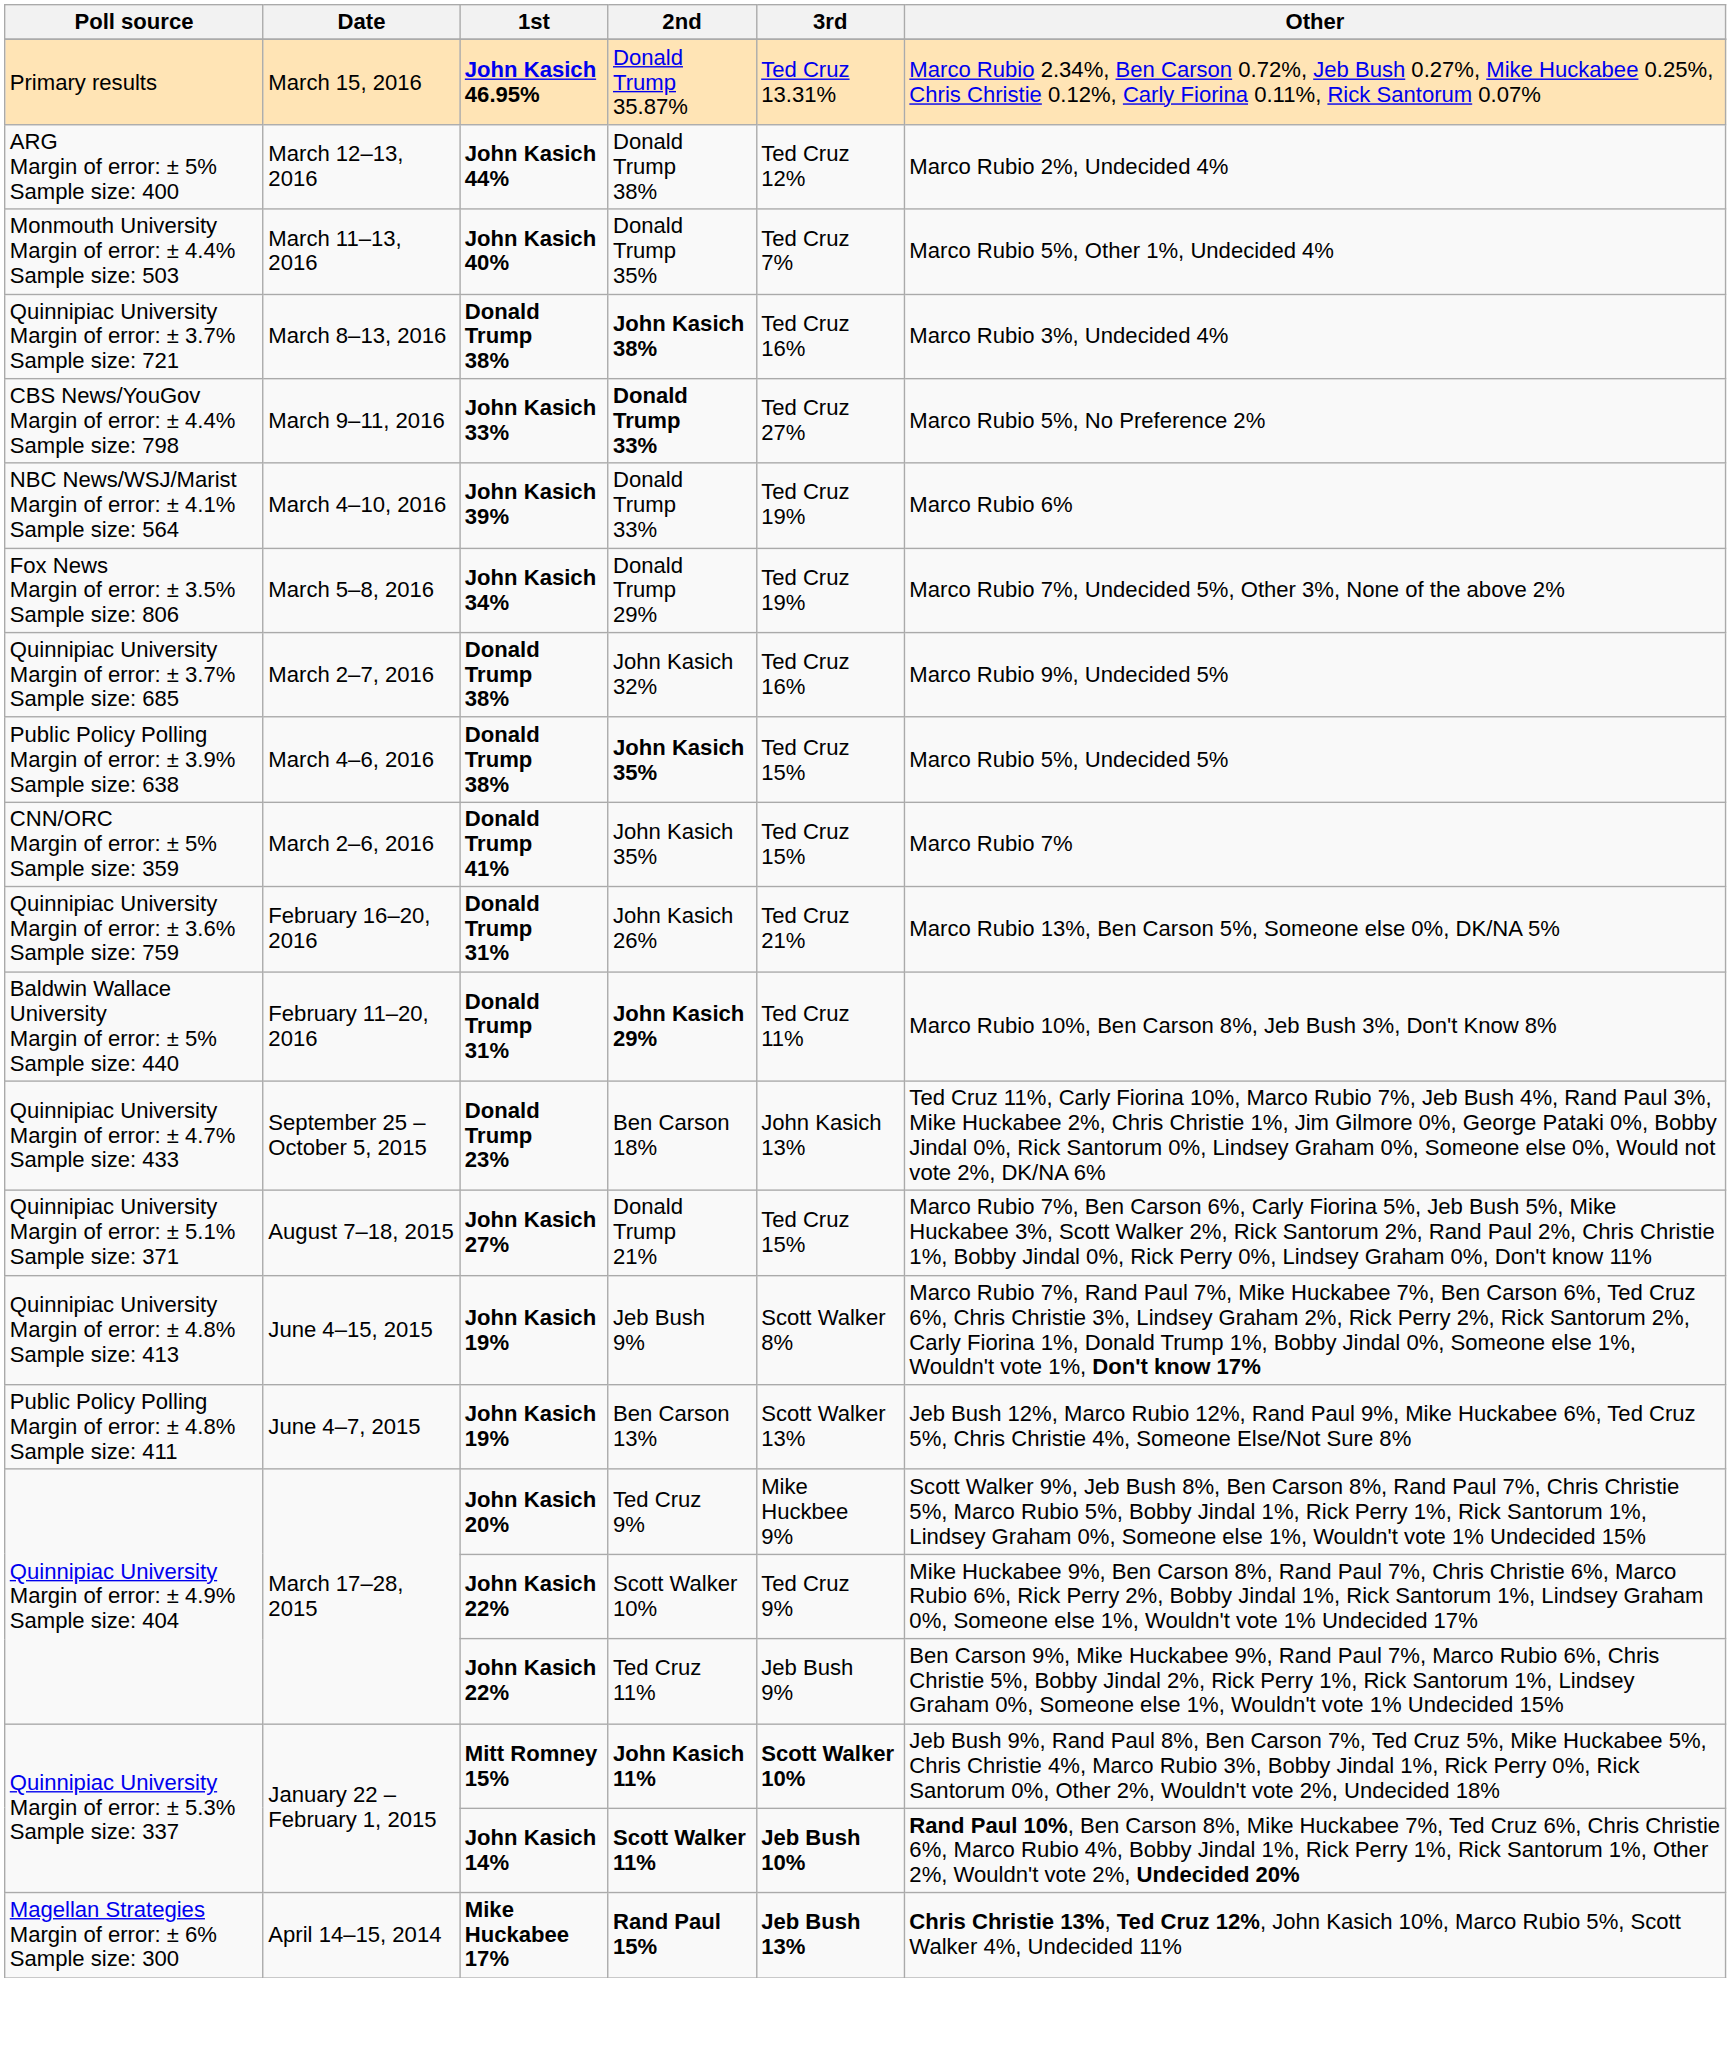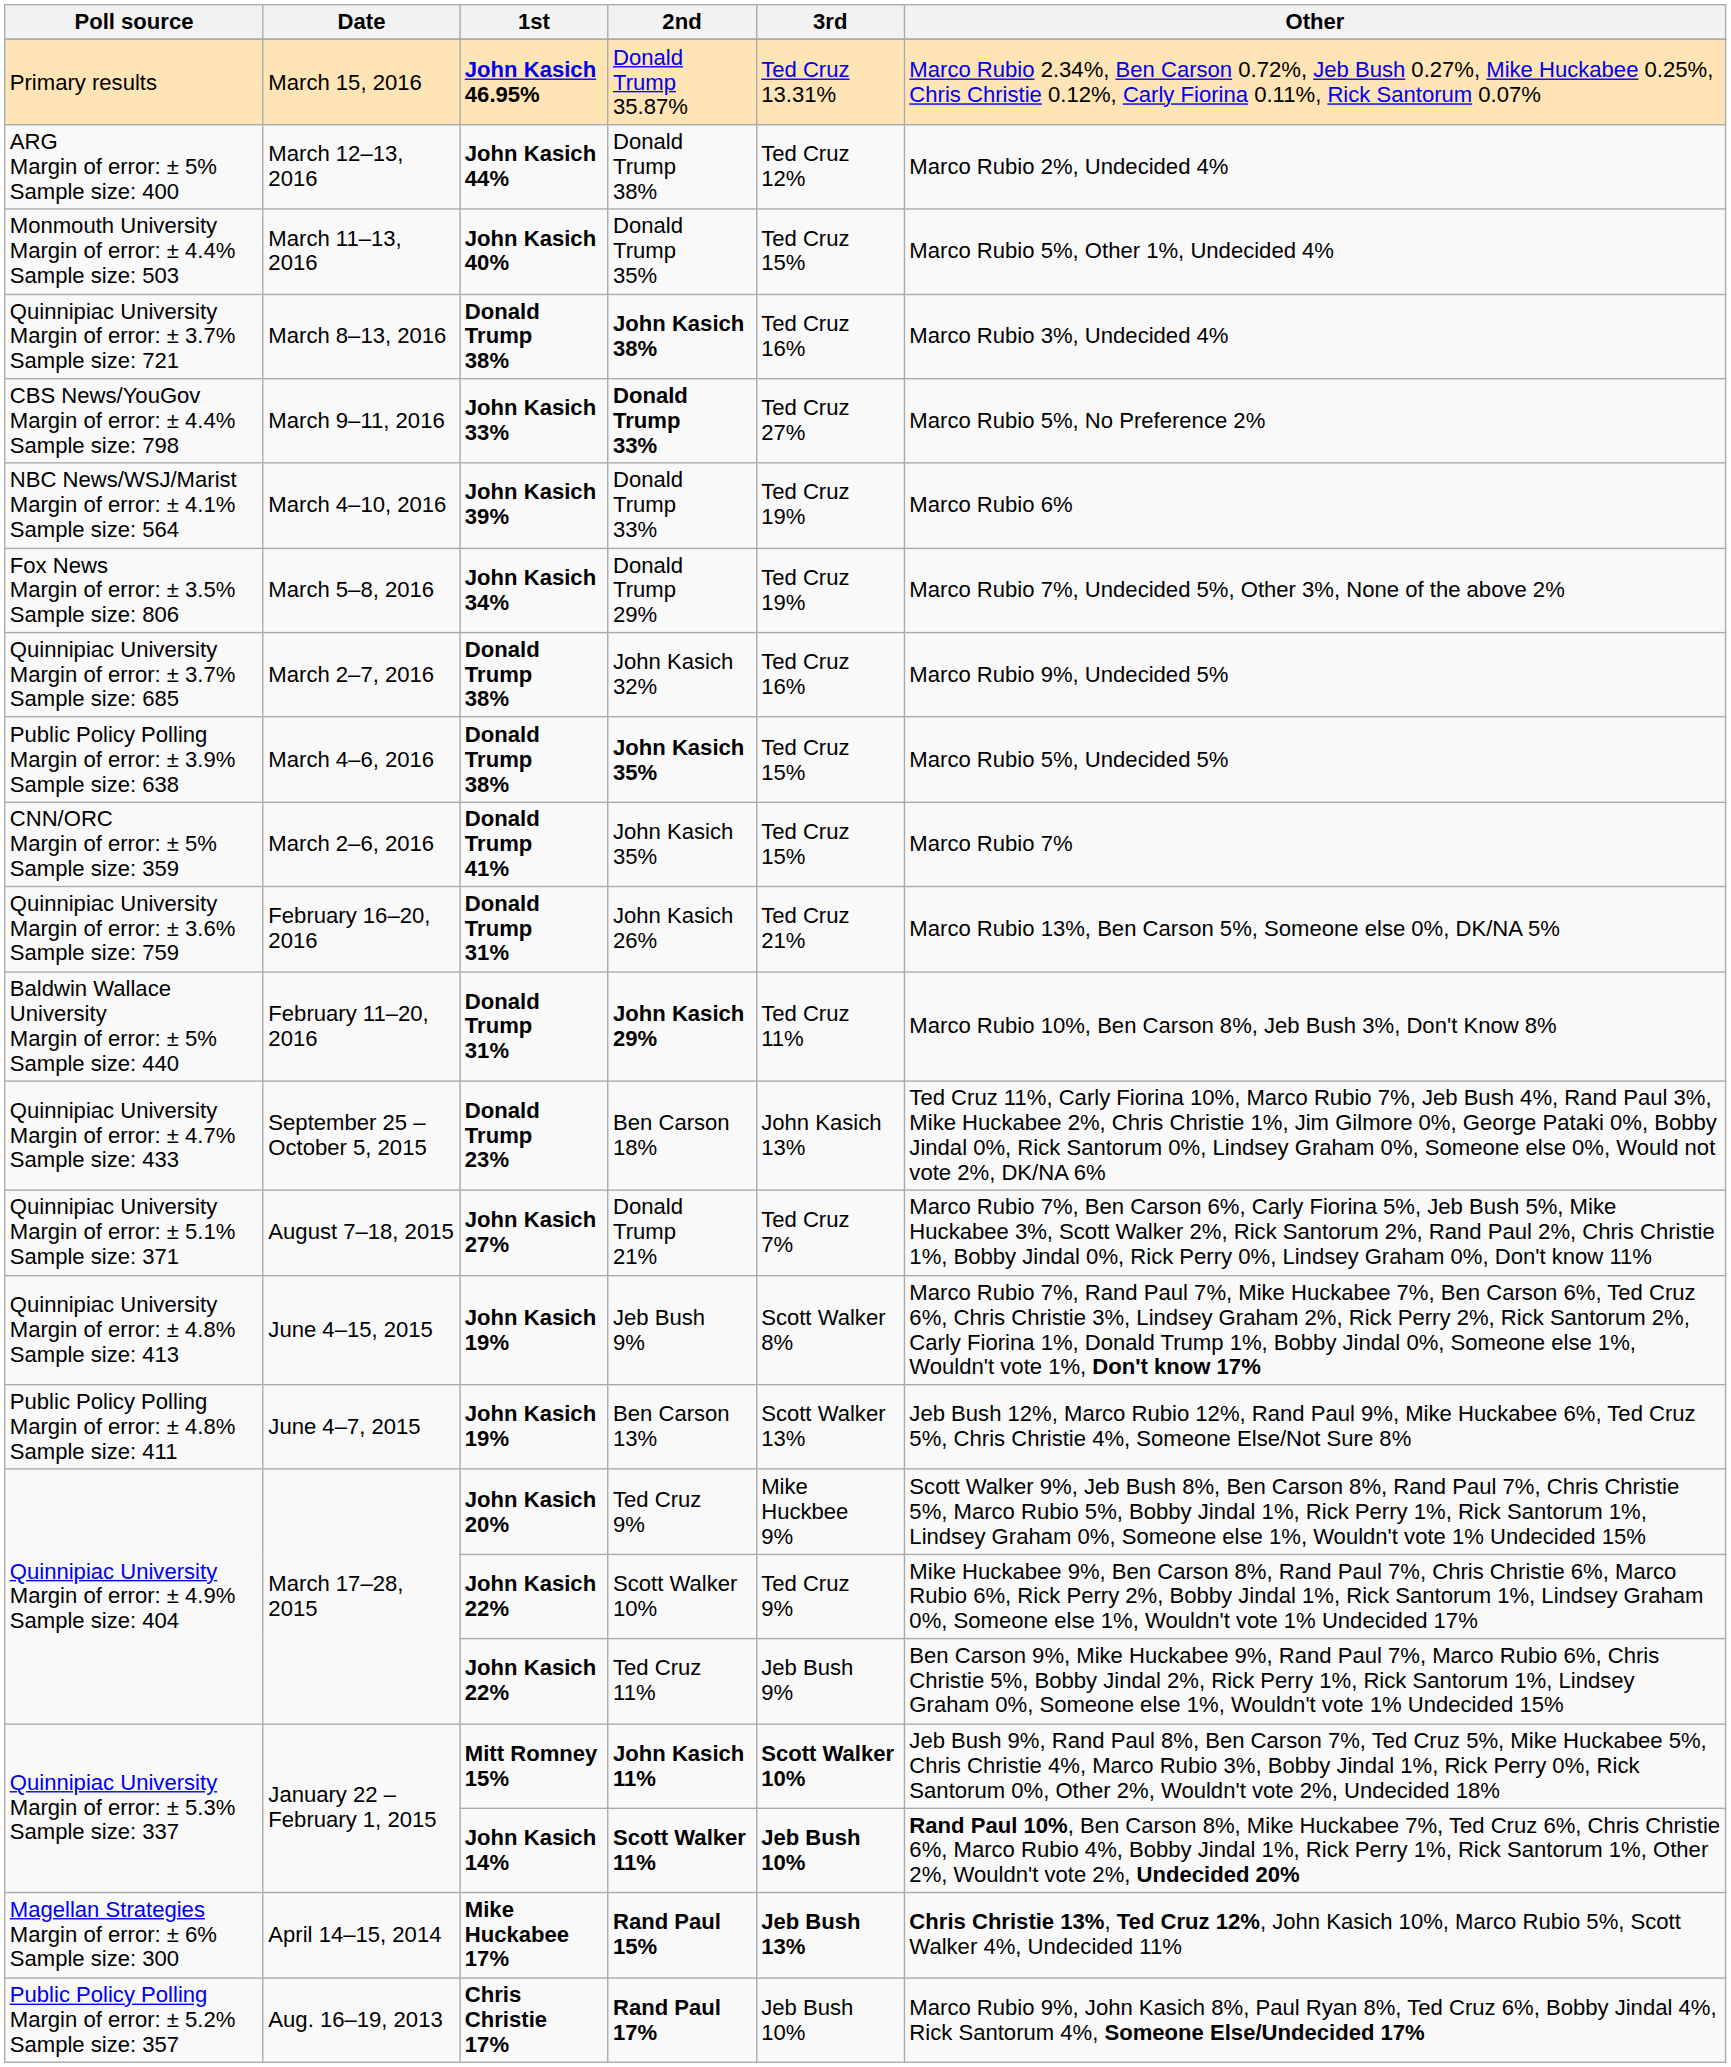(805, 251) Ted Cruz 7% -> (805, 251) Ted Cruz 15%
(805, 1232) Ted Cruz 15% -> (805, 1232) Ted Cruz 7%
+ row: (123, 2019)
